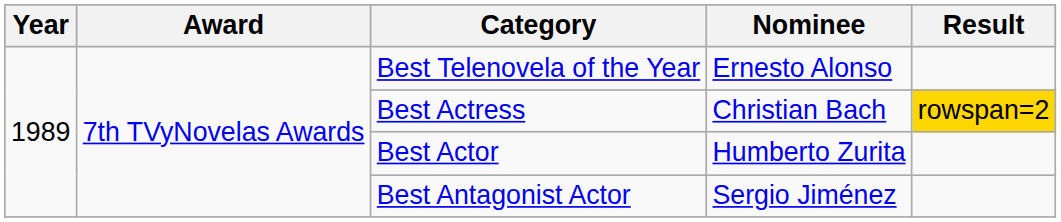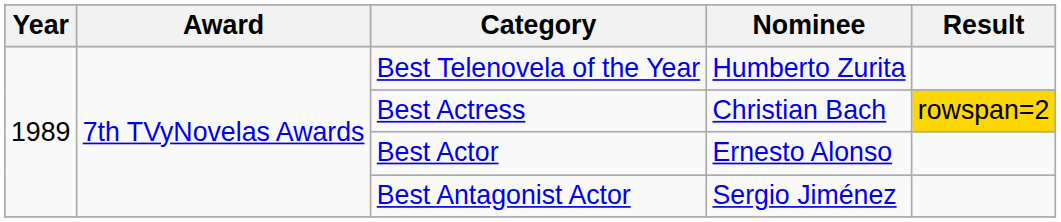(802, 68) Ernesto Alonso -> (809, 68) Humberto Zurita
(809, 152) Humberto Zurita -> (802, 152) Ernesto Alonso
